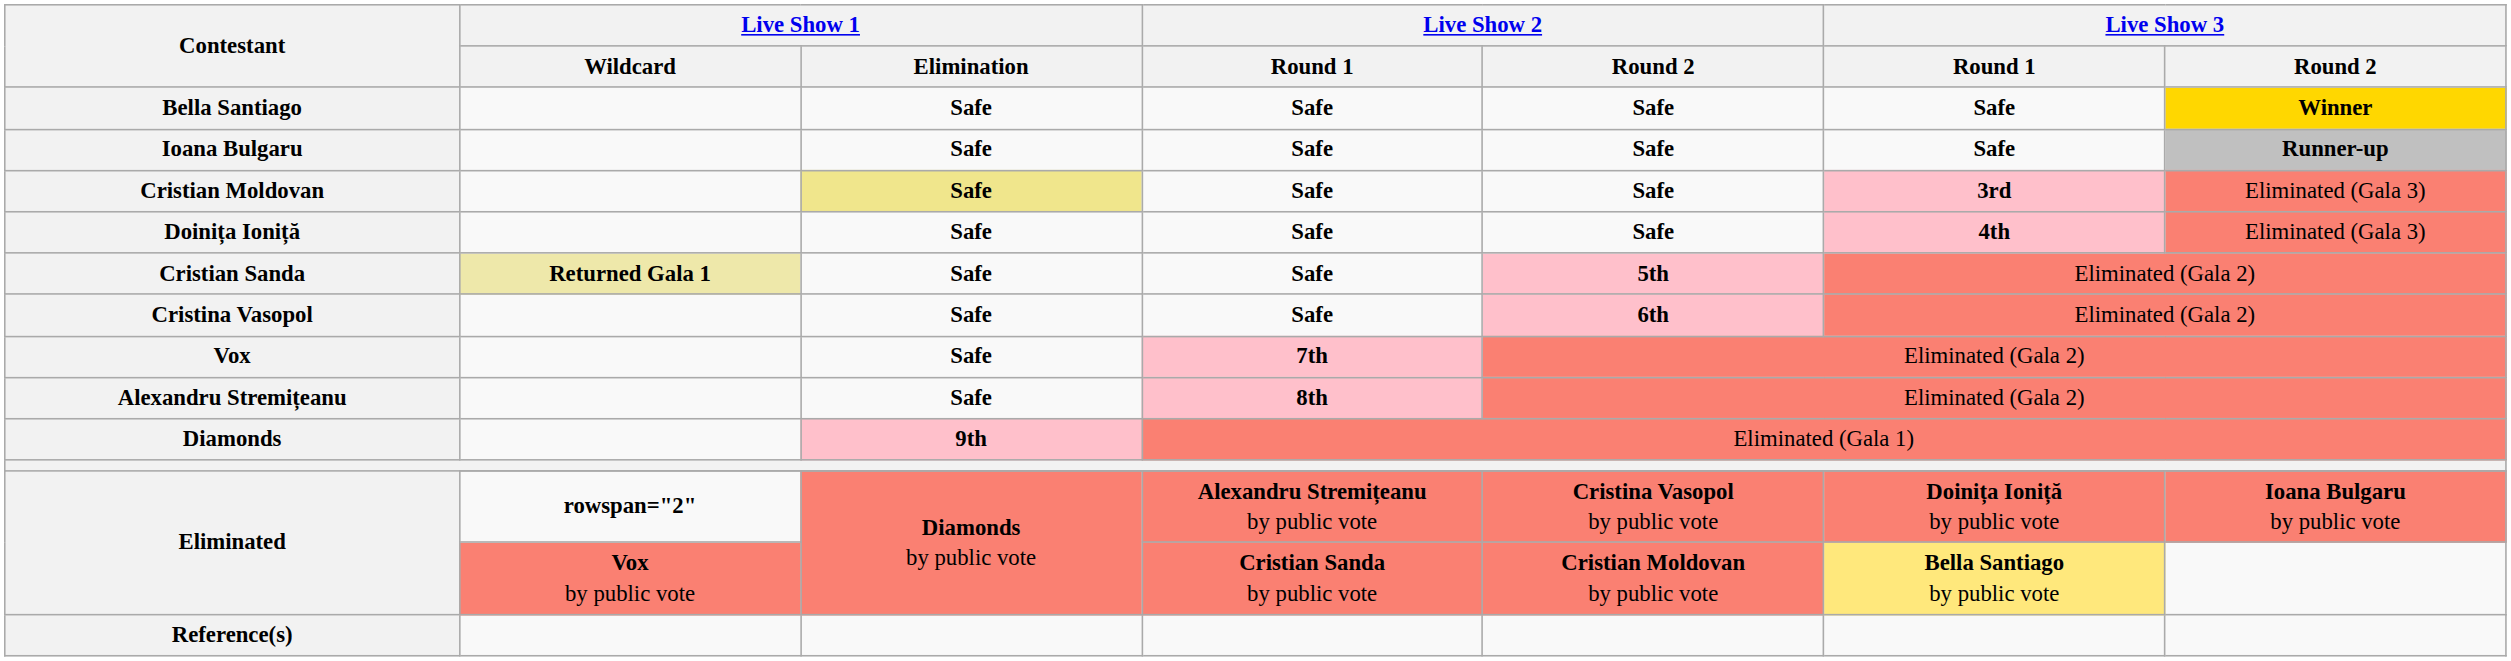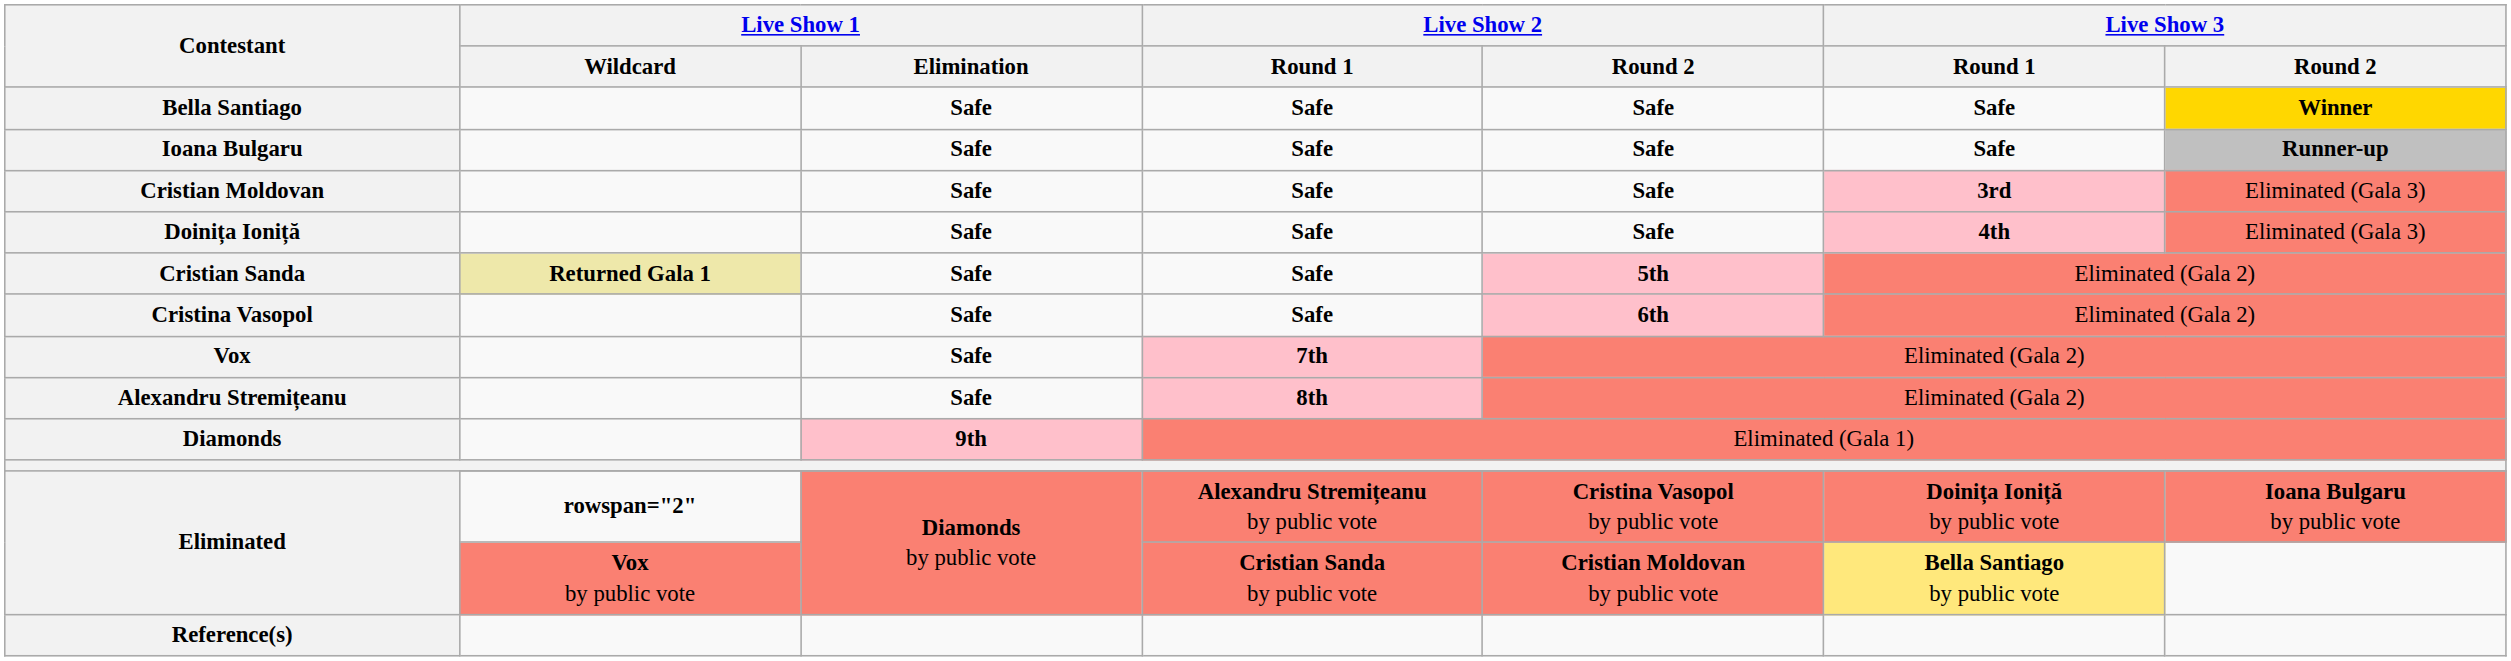(971, 190) khaki background -> (971, 190) no background
